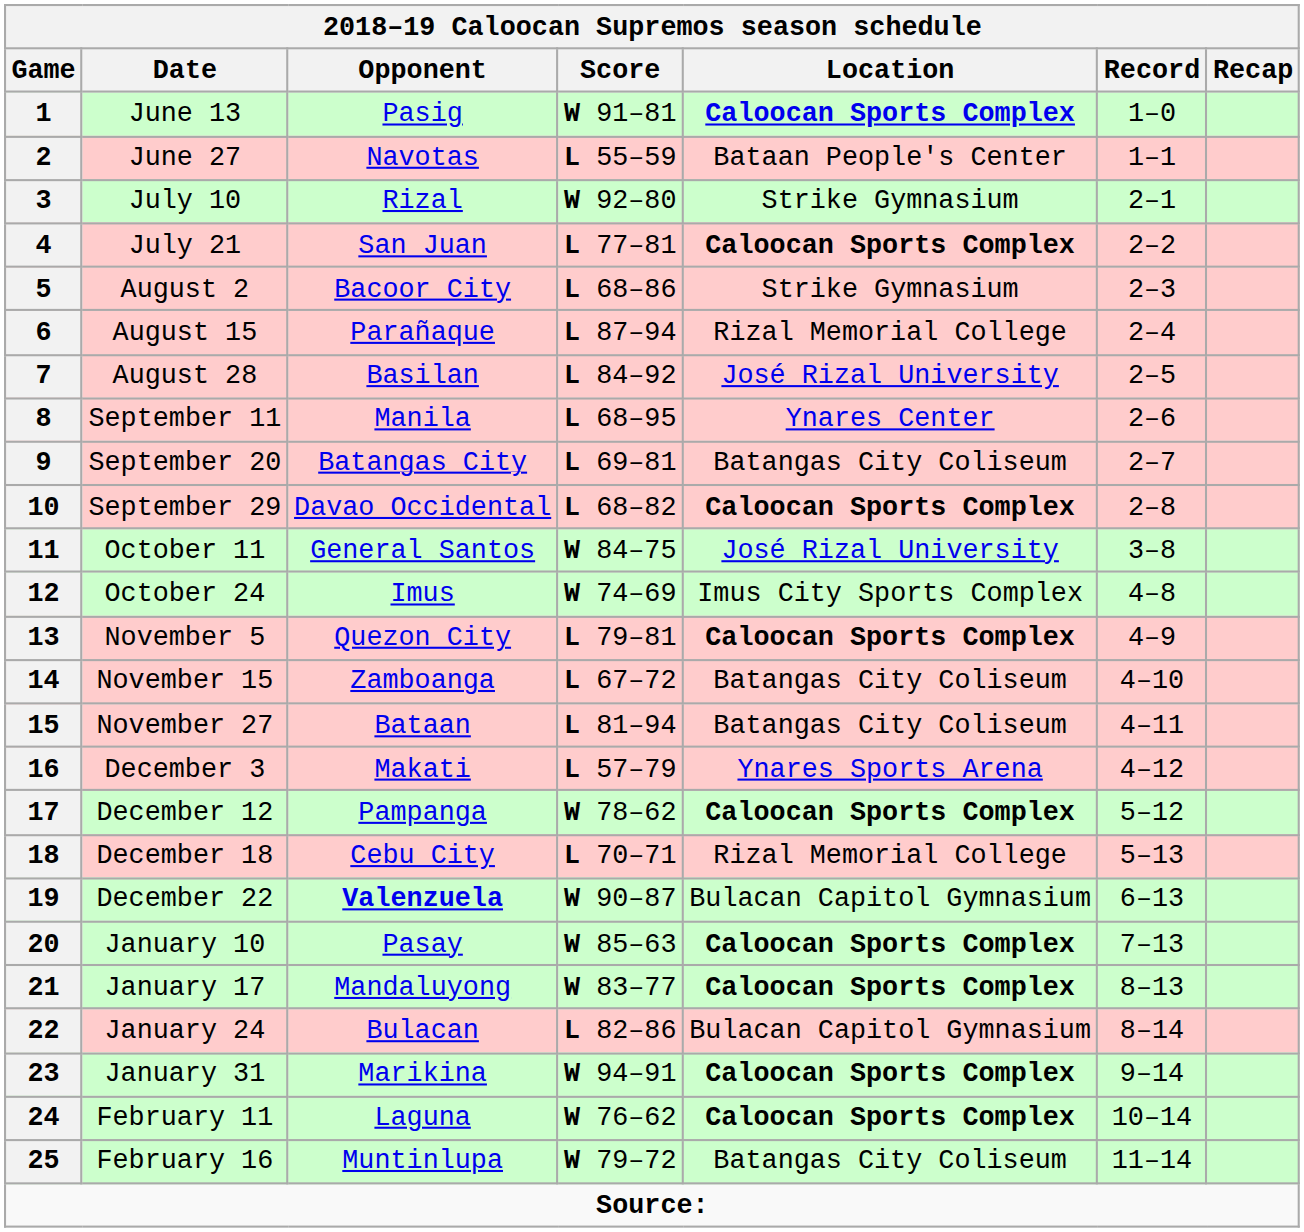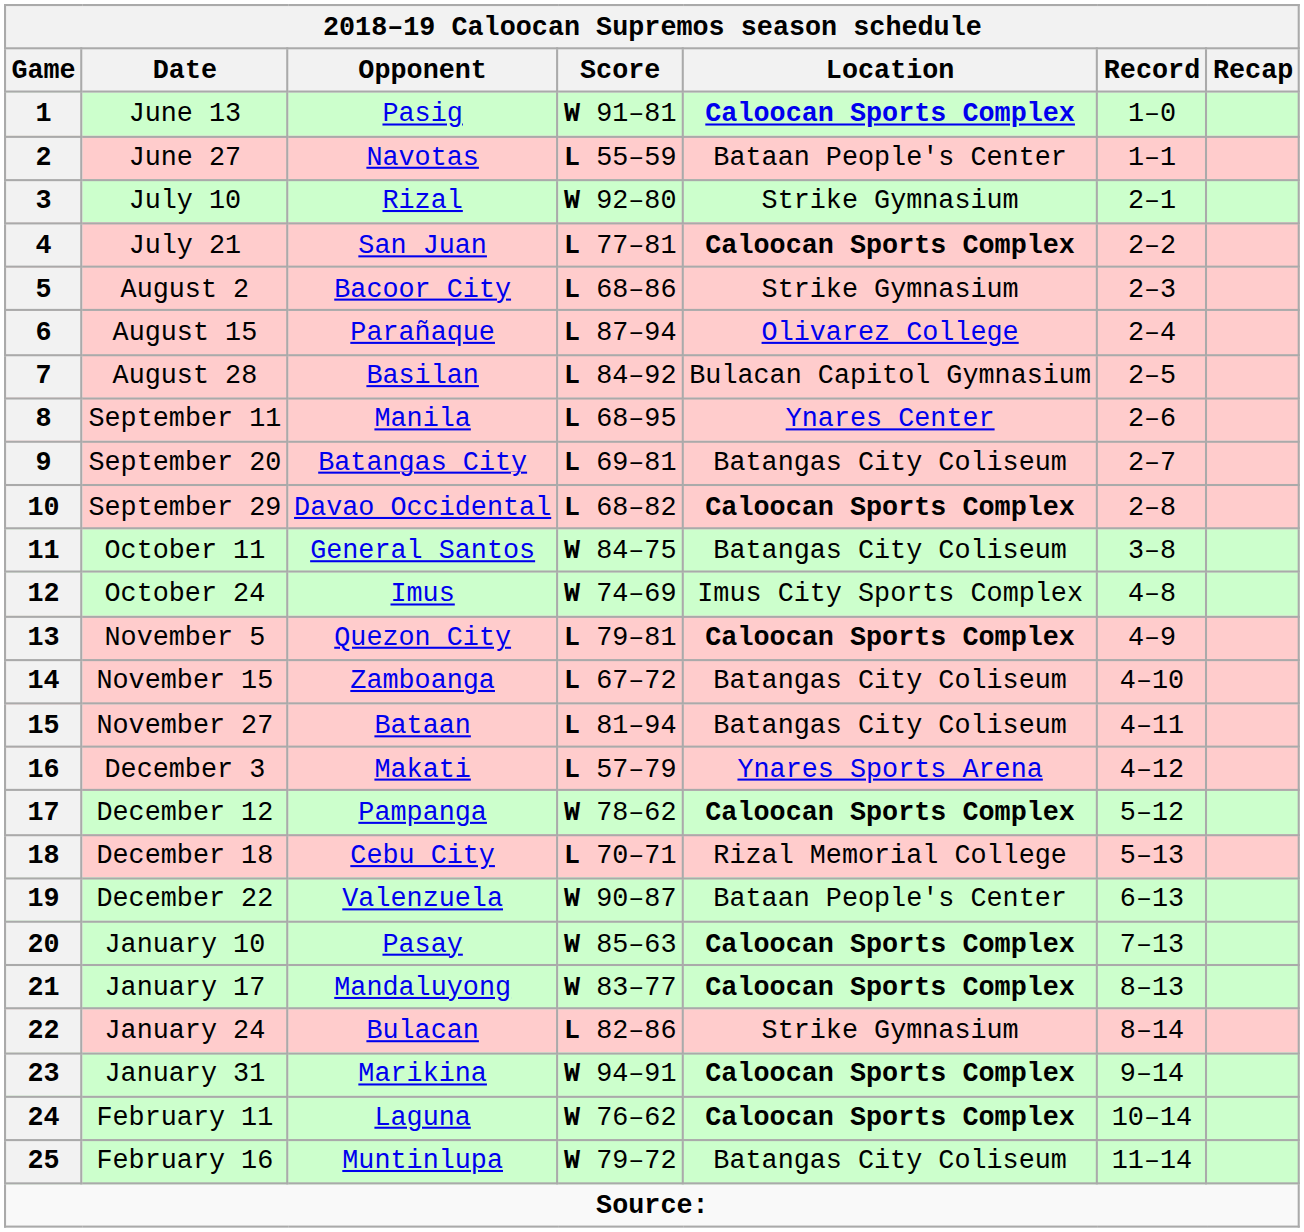(890, 332) Rizal Memorial College -> (890, 332) Olivarez College
(890, 376) José Rizal University -> (890, 376) Bulacan Capitol Gymnasium
(890, 551) José Rizal University -> (890, 551) Batangas City Coliseum
(423, 900) bold -> (423, 900) normal
(890, 900) Bulacan Capitol Gymnasium -> (890, 900) Bataan People's Center
(890, 1031) Bulacan Capitol Gymnasium -> (890, 1031) Strike Gymnasium
